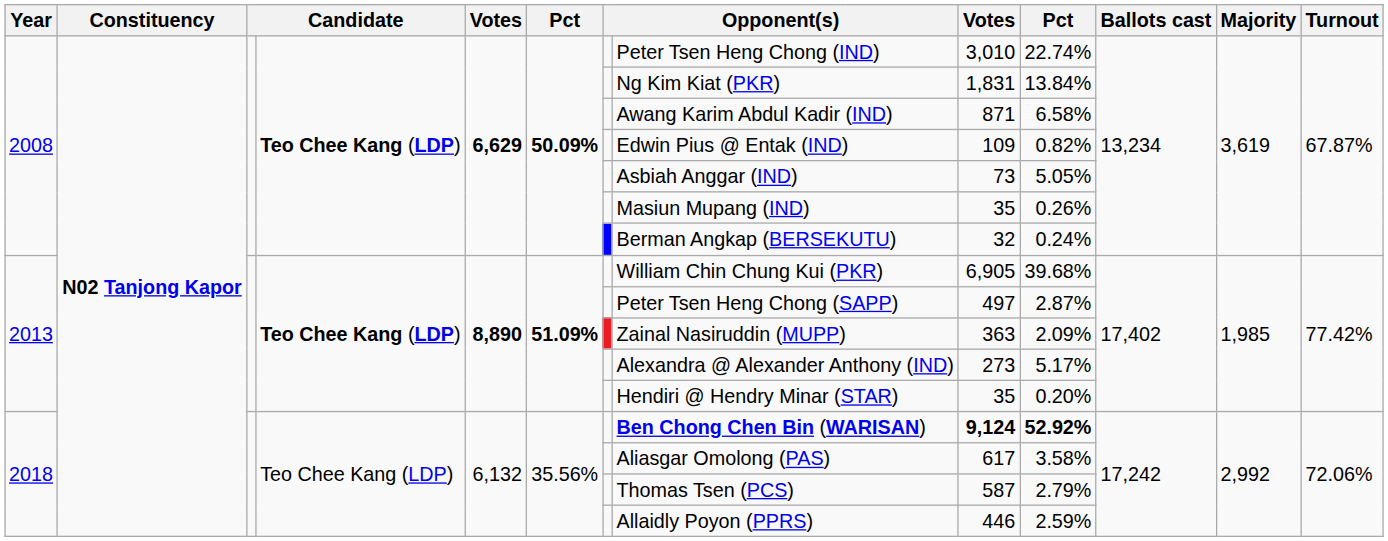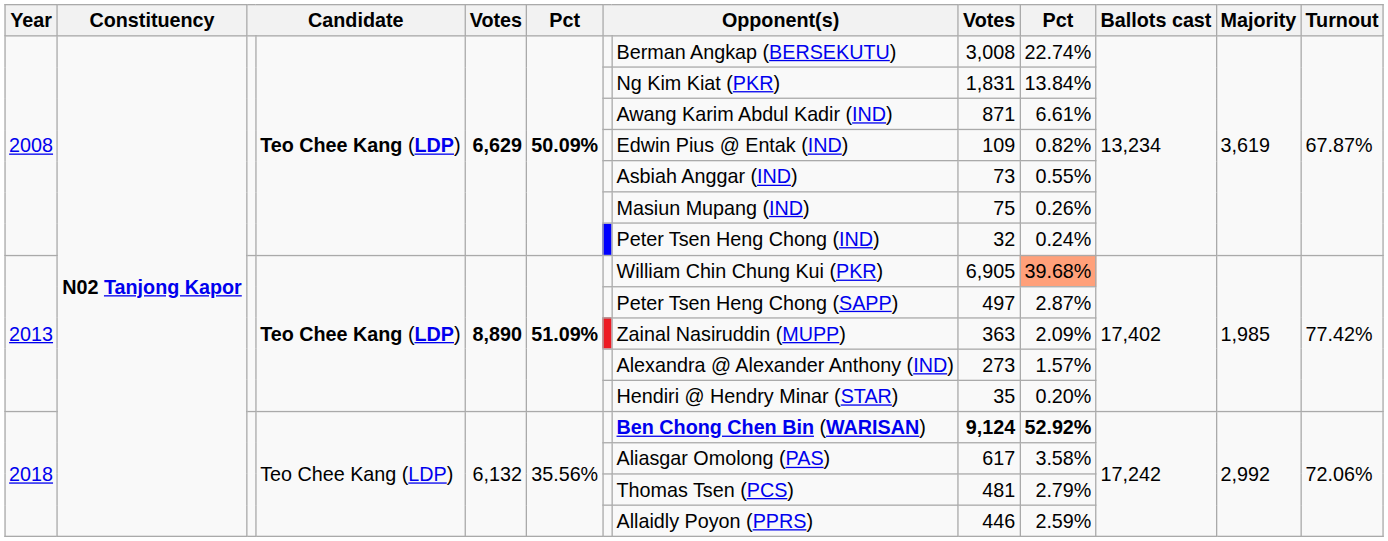(748, 52) Peter Tsen Heng Chong (IND) -> (756, 52) Berman Angkap (BERSEKUTU)
(991, 52) 3,010 -> (991, 52) 3,008
(1063, 114) 6.58% -> (1063, 114) 6.61%
(1063, 177) 5.05% -> (1063, 177) 0.55%
(1004, 208) 35 -> (1004, 208) 75
(756, 239) Berman Angkap (BERSEKUTU) -> (748, 239) Peter Tsen Heng Chong (IND)
(1058, 271) no background -> (1058, 271) lightsalmon background
(1063, 364) 5.17% -> (1063, 364) 1.57%
(999, 490) 587 -> (999, 490) 481
